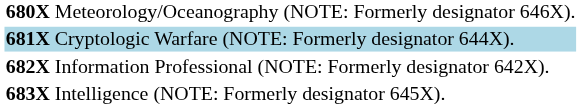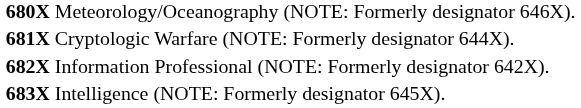(260, 39) lightblue background -> (260, 39) no background
